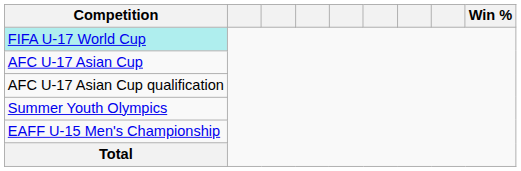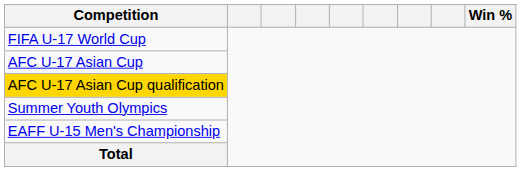(77, 39) paleturquoise background -> (77, 39) no background
(116, 85) no background -> (116, 85) gold background
